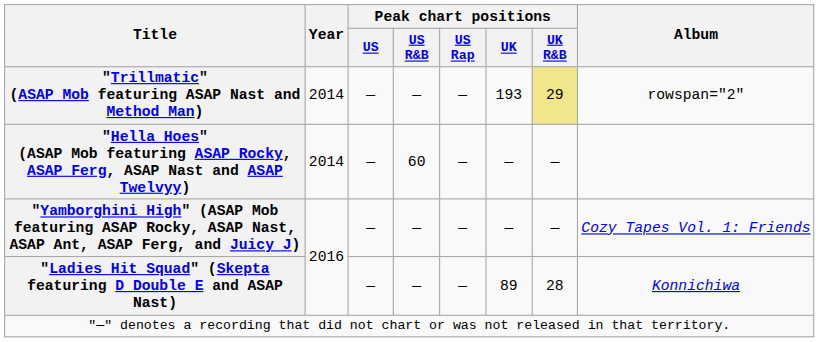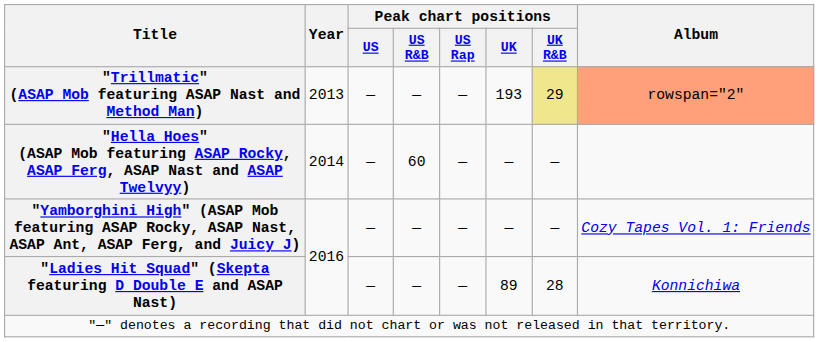(326, 95) 2014 -> (326, 95) 2013
(696, 95) no background -> (696, 95) lightsalmon background
